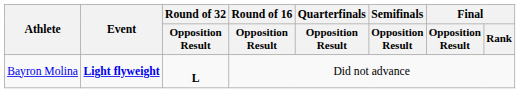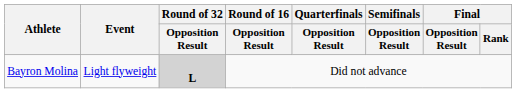(122, 71) bold -> (120, 71) normal
(196, 78) no background -> (192, 78) lightgrey background
